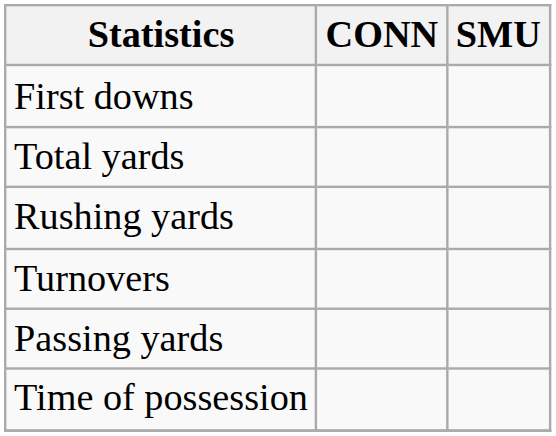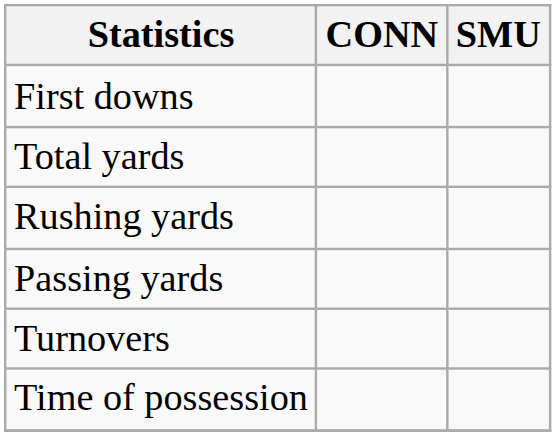rows swapped: (119, 338) <-> (92, 277)
